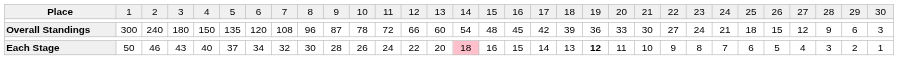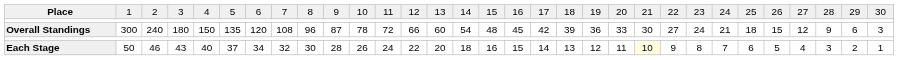(466, 47) pink background -> (466, 47) no background
(595, 47) bold -> (595, 47) normal
(647, 47) no background -> (647, 47) lightyellow background
